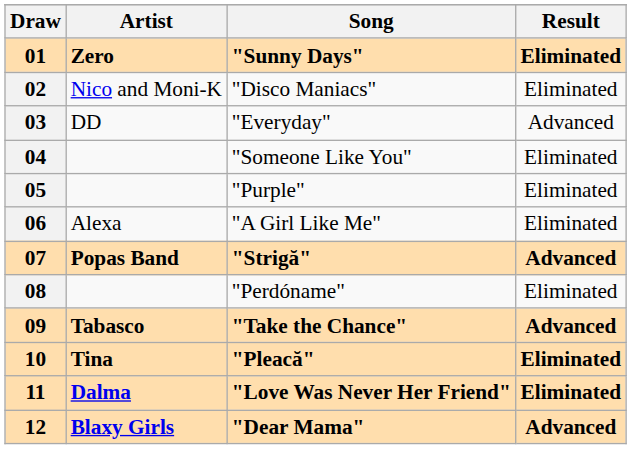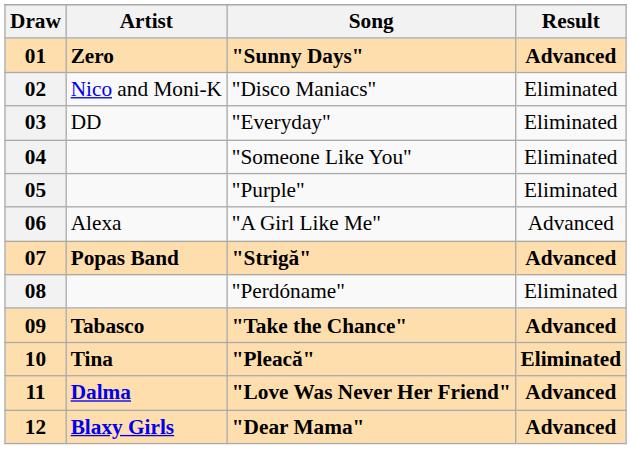(571, 55) Eliminated -> (571, 55) Advanced
(571, 122) Advanced -> (571, 122) Eliminated
(571, 223) Eliminated -> (571, 223) Advanced
(571, 392) Eliminated -> (571, 392) Advanced
